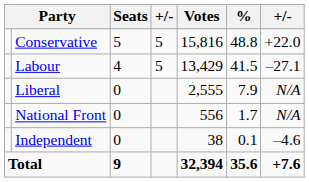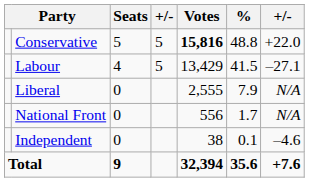(202, 41) normal -> (202, 41) bold
